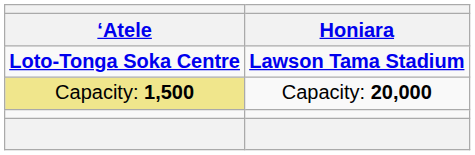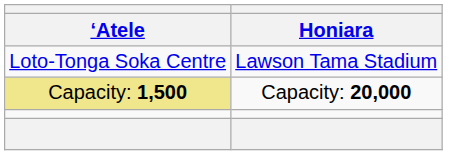(125, 61) bold -> (118, 61) normal
(357, 61) bold -> (336, 61) normal
